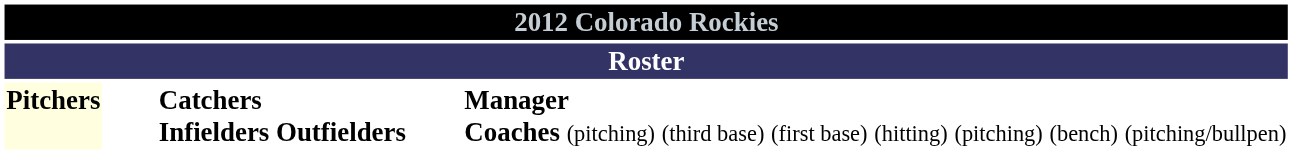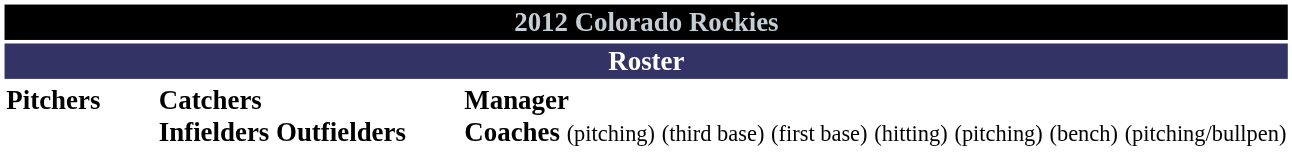(53, 99) lightyellow background -> (53, 99) no background
